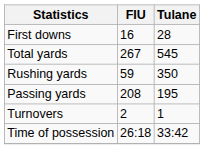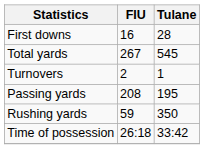rows swapped: (47, 74) <-> (35, 113)
